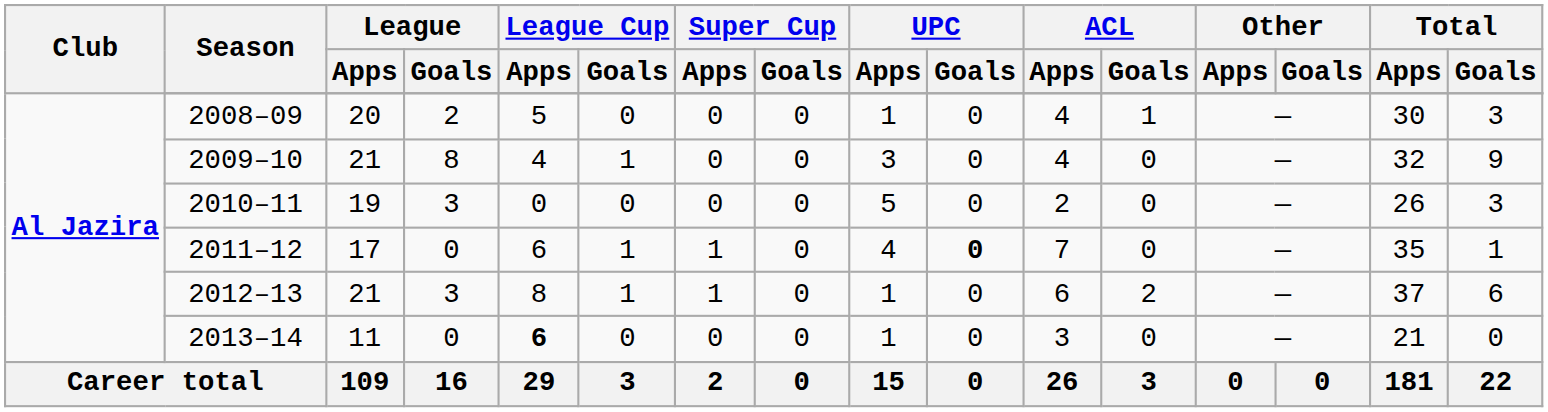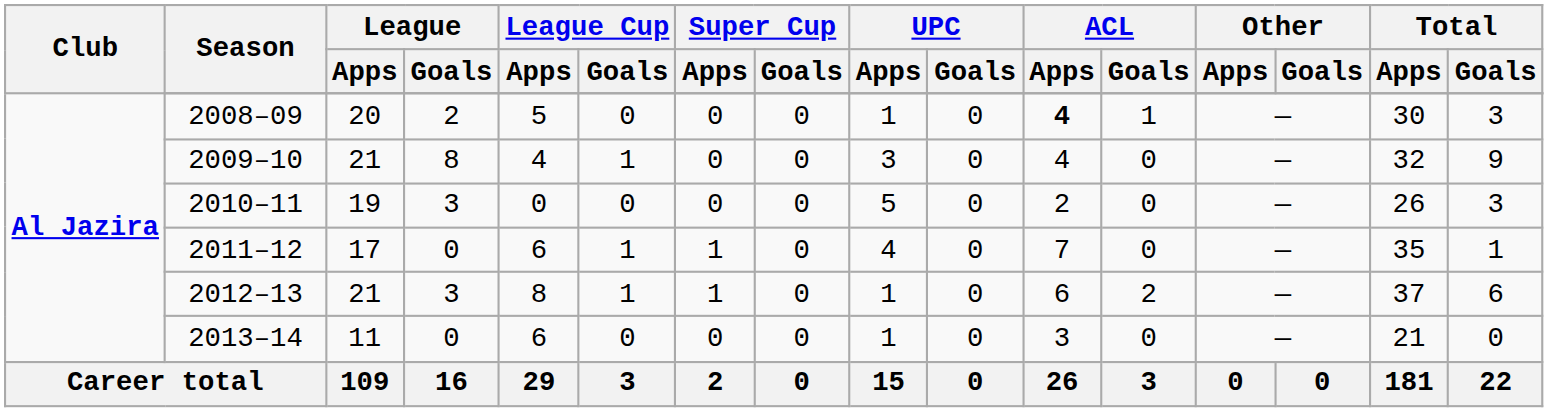(1062, 116) normal -> (1062, 116) bold
(975, 250) bold -> (975, 250) normal
(539, 339) bold -> (539, 339) normal
